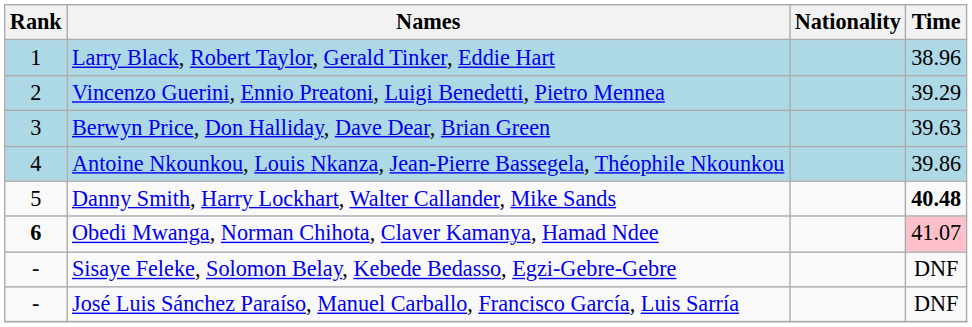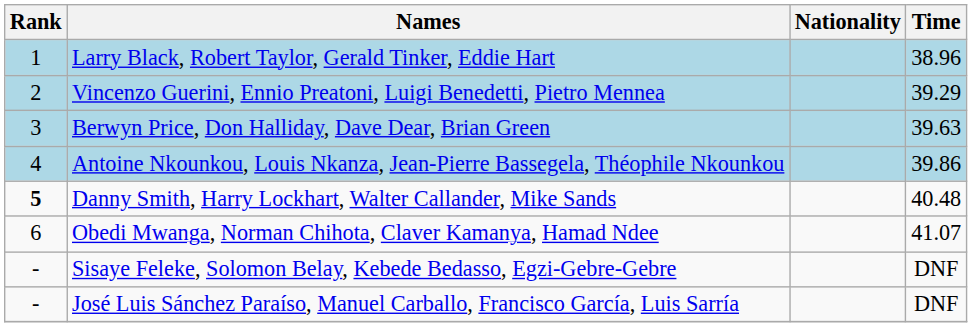(36, 198) normal -> (36, 198) bold
(936, 198) bold -> (936, 198) normal
(36, 233) bold -> (36, 233) normal
(936, 233) pink background -> (936, 233) no background
